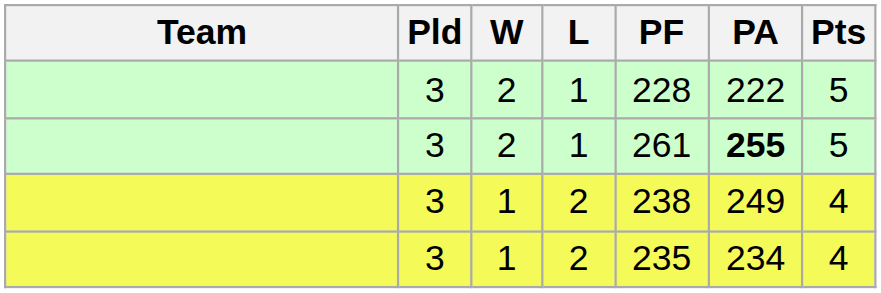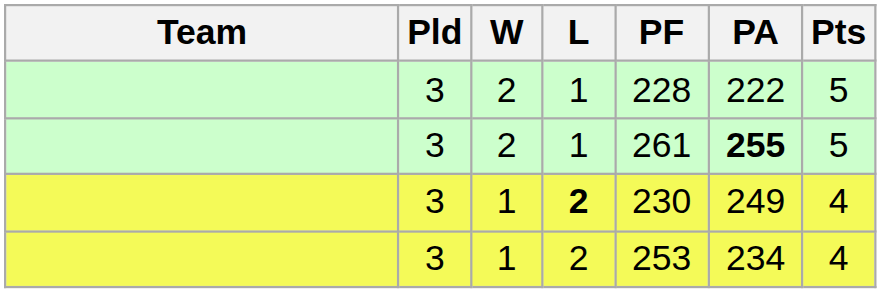(579, 201) normal -> (579, 201) bold
(662, 201) 238 -> (662, 201) 230
(662, 257) 235 -> (662, 257) 253
